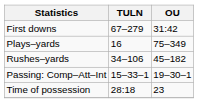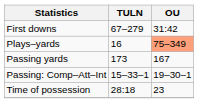(170, 43) no background -> (170, 43) lightsalmon background
- row: (38, 59)
+ row: (37, 59)
